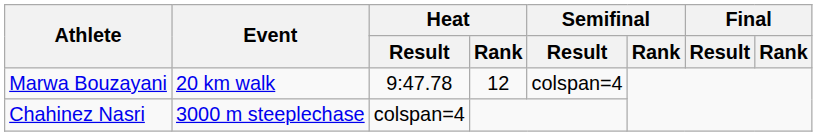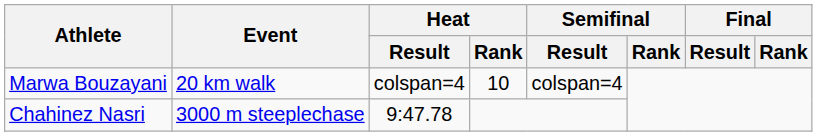(419, 83) 9:47.78 -> (419, 83) colspan=4
(498, 83) 12 -> (498, 83) 10
(419, 114) colspan=4 -> (419, 114) 9:47.78
